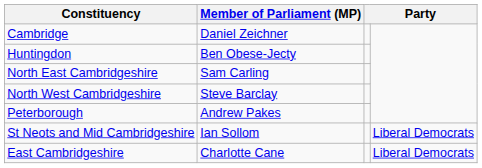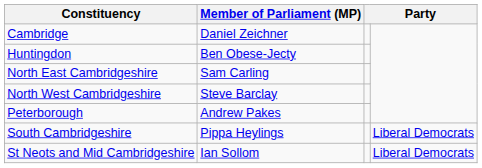+ row: (69, 133)
- row: (66, 152)
